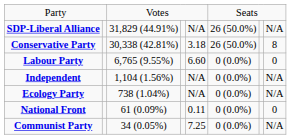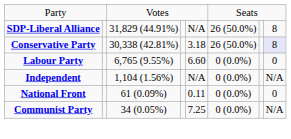(275, 28) N/A -> (275, 28) 8
(275, 45) no background -> (275, 45) lavender background
- row: (53, 93)
